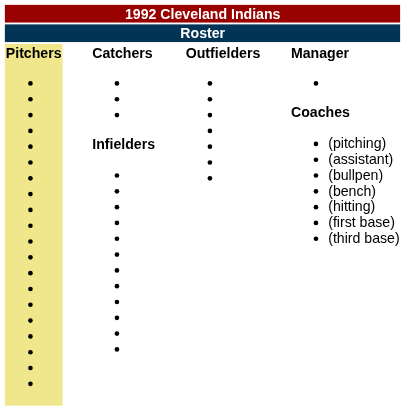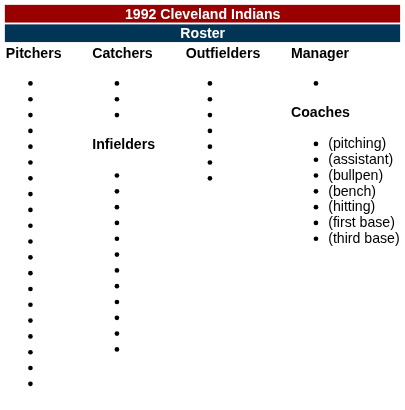(34, 218) khaki background -> (34, 218) no background
